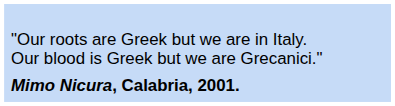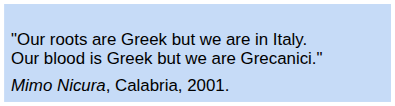(125, 85) bold -> (120, 85) normal
